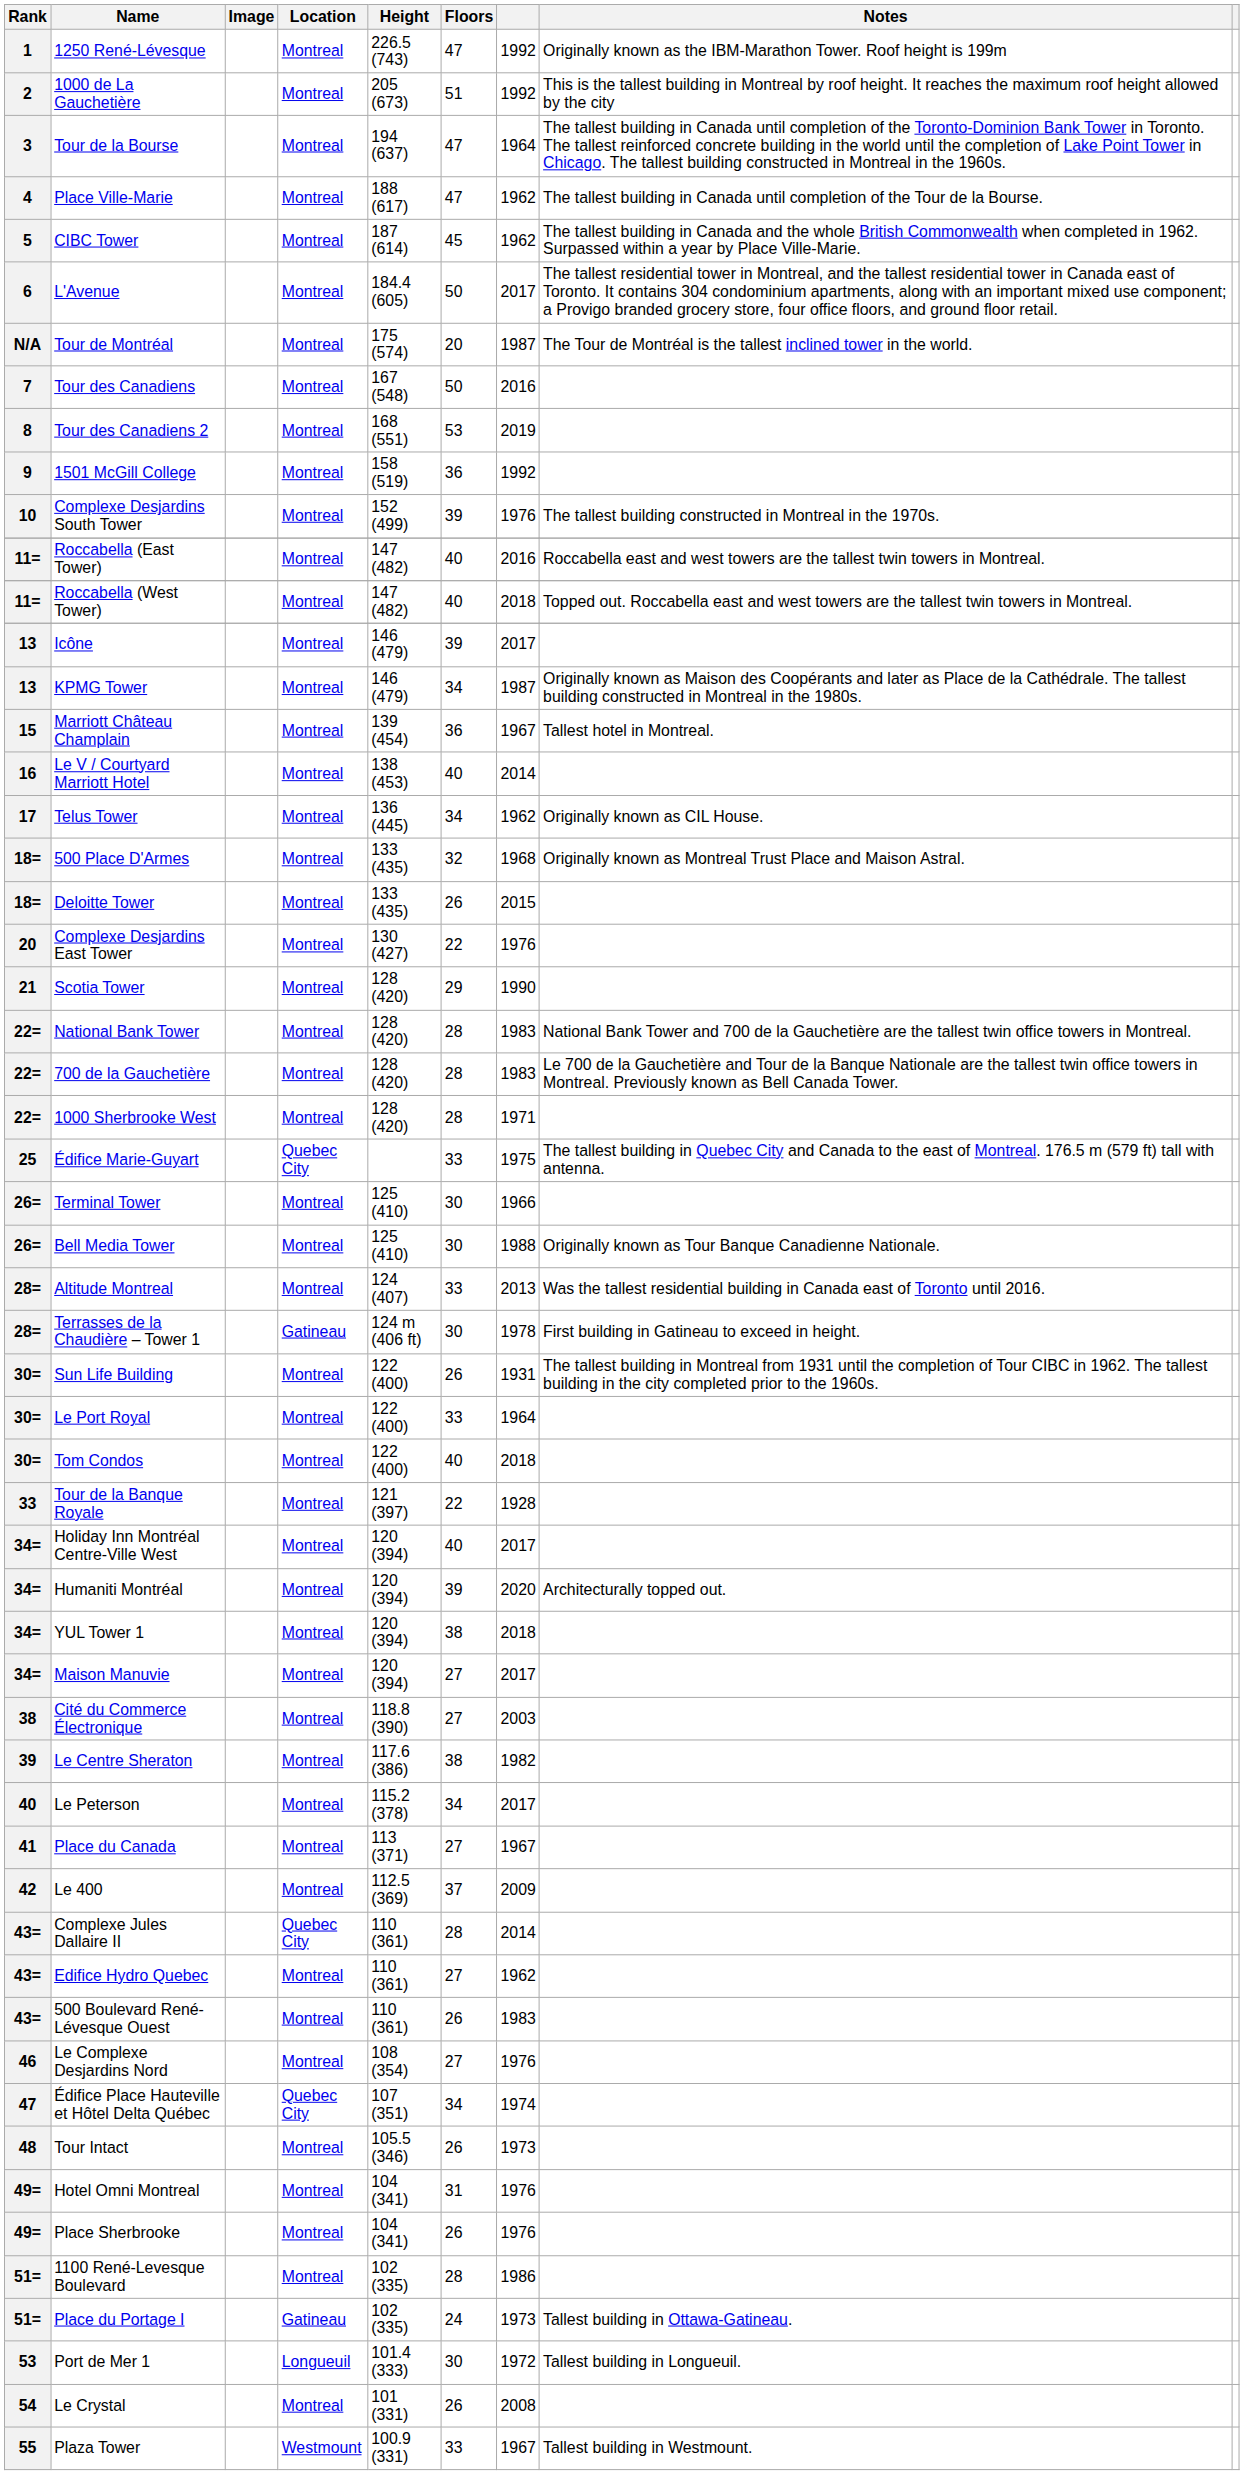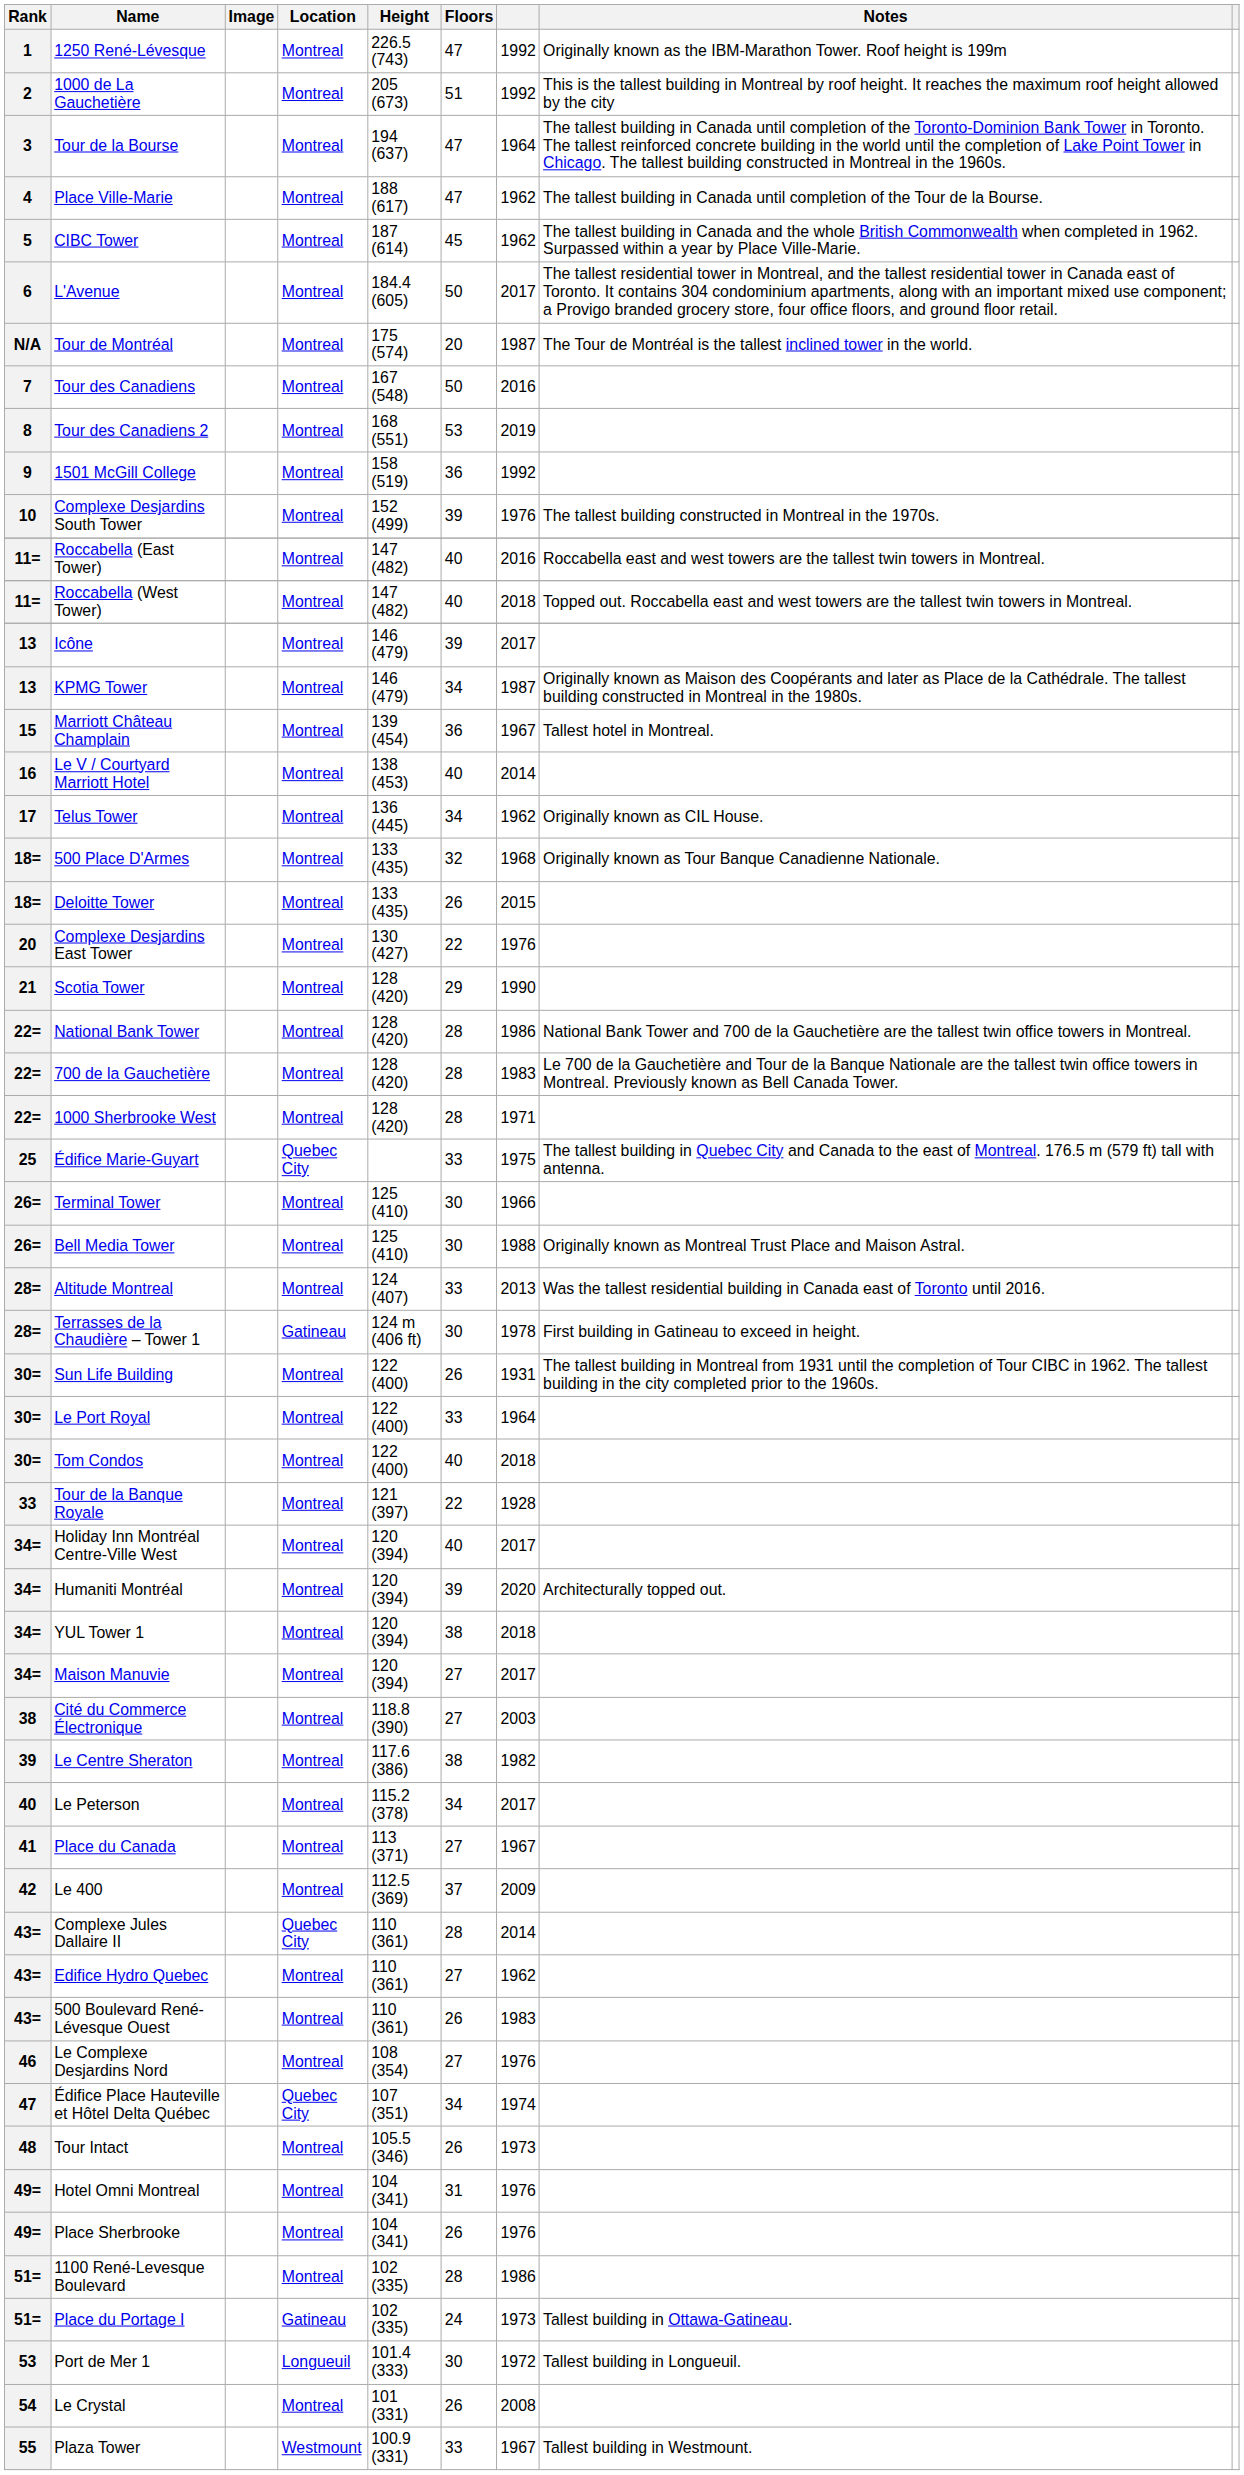(754, 859) Originally known as Montreal Trust Place and Maison Astral. -> (742, 859) Originally known as Tour Banque Canadienne Nationale.
(518, 1031) 1983 -> (518, 1031) 1986
(742, 1246) Originally known as Tour Banque Canadienne Nationale. -> (754, 1246) Originally known as Montreal Trust Place and Maison Astral.
